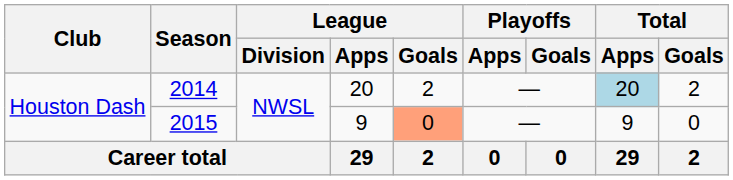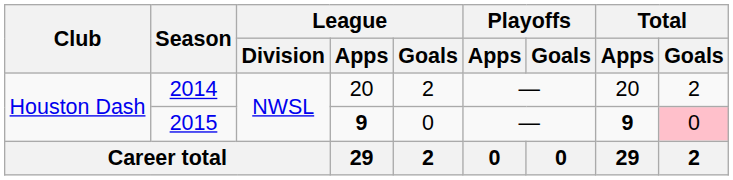(627, 89) lightblue background -> (627, 89) no background
(362, 123) normal -> (362, 123) bold
(428, 123) lightsalmon background -> (428, 123) no background
(627, 123) normal -> (627, 123) bold
(694, 123) no background -> (694, 123) pink background
